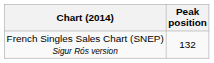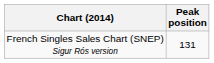(188, 44) 132 -> (188, 44) 131
